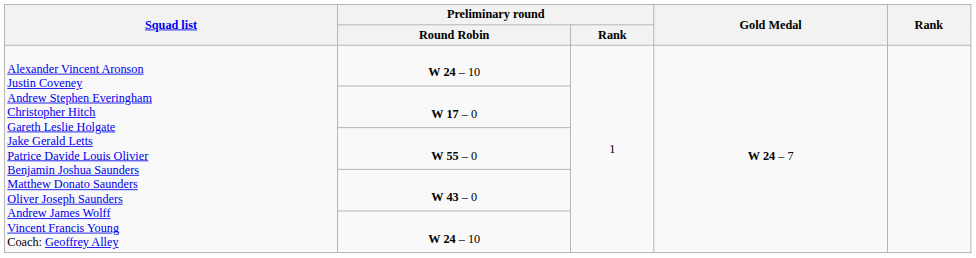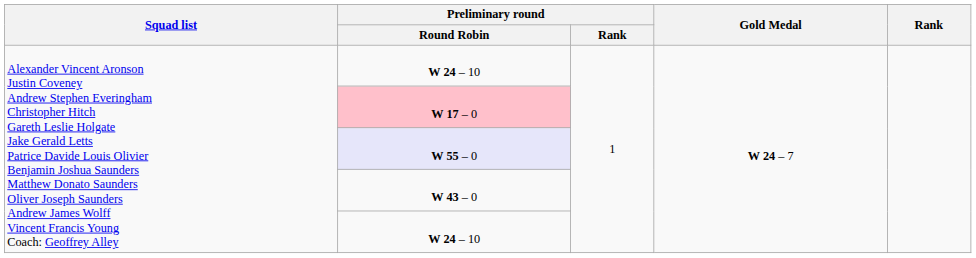(454, 114) no background -> (454, 114) pink background
(454, 156) no background -> (454, 156) lavender background
